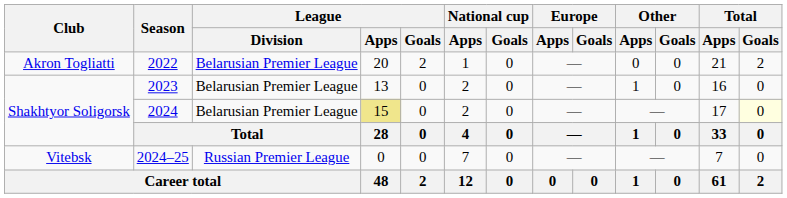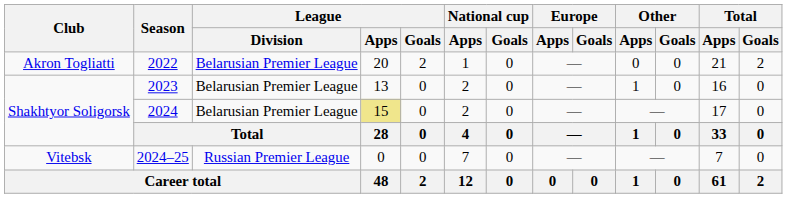(760, 110) lightyellow background -> (760, 110) no background
